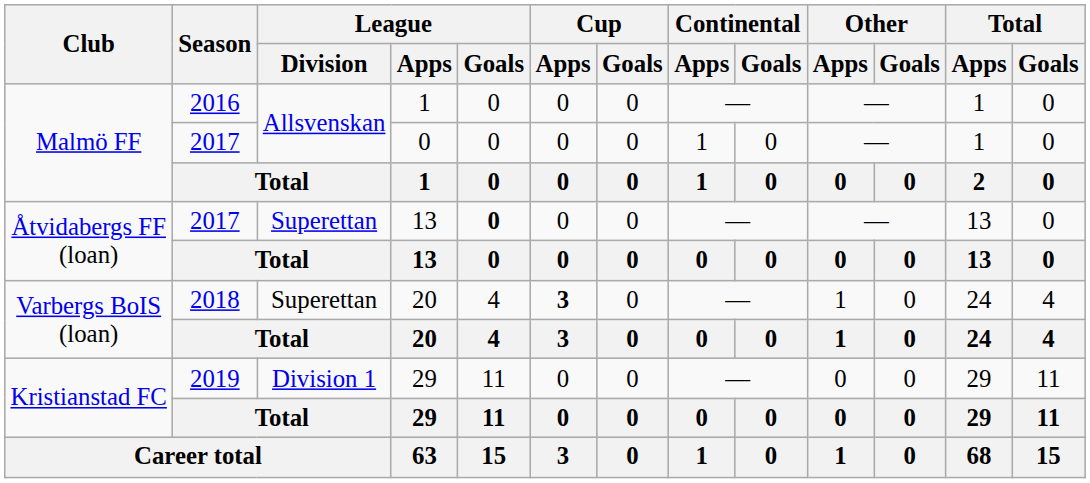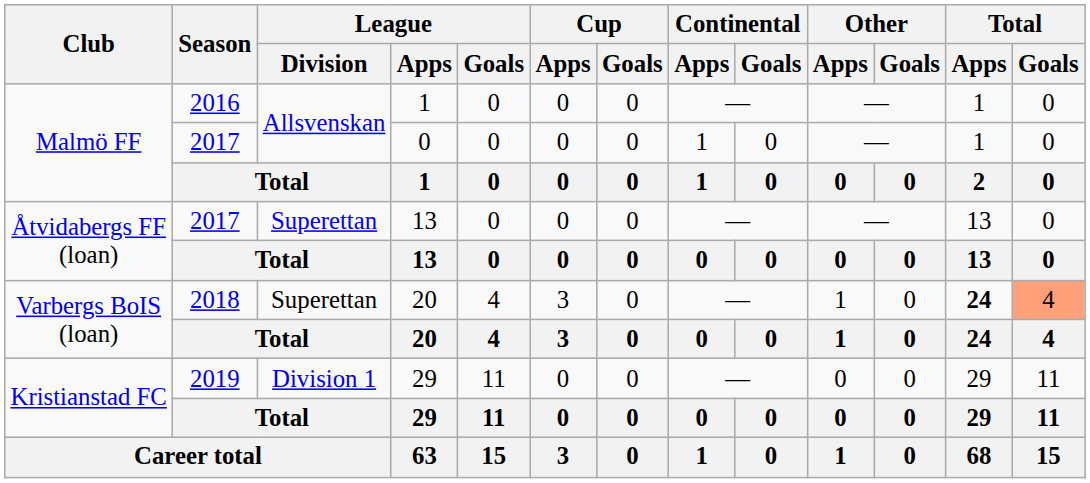(494, 220) bold -> (494, 220) normal
(563, 299) bold -> (563, 299) normal
(979, 299) normal -> (979, 299) bold
(1048, 299) no background -> (1048, 299) lightsalmon background
